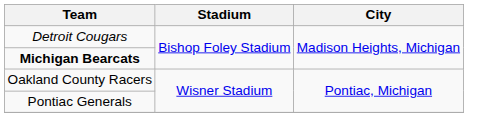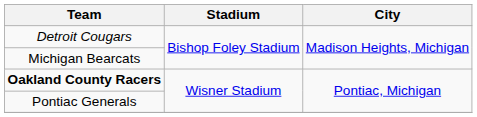(80, 58) bold -> (84, 58) normal
(80, 79) normal -> (84, 79) bold
